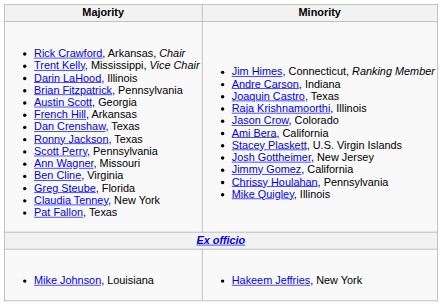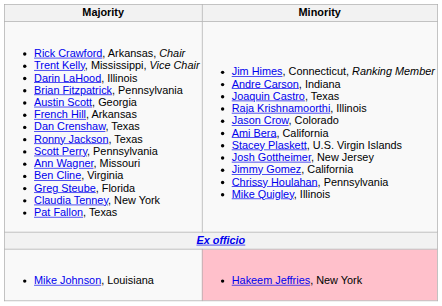(320, 281) no background -> (320, 281) pink background
